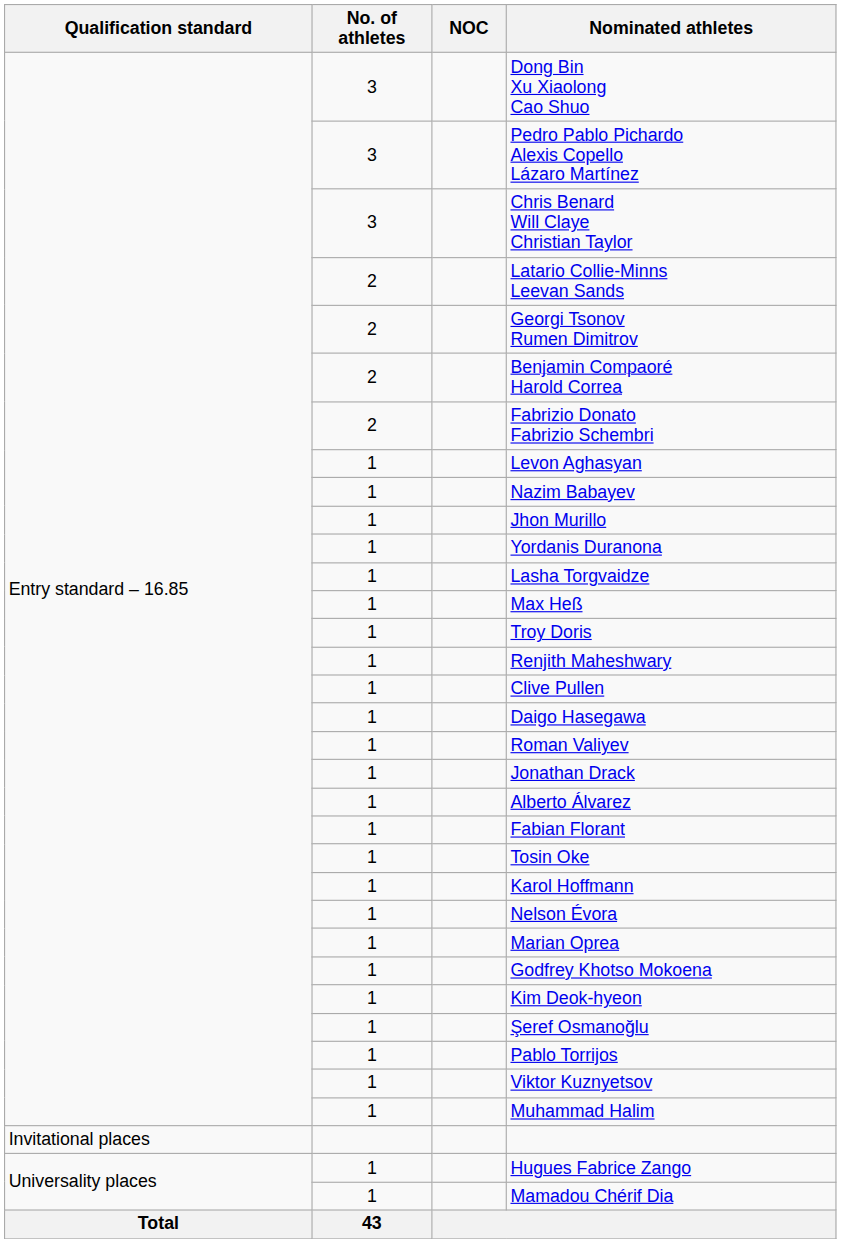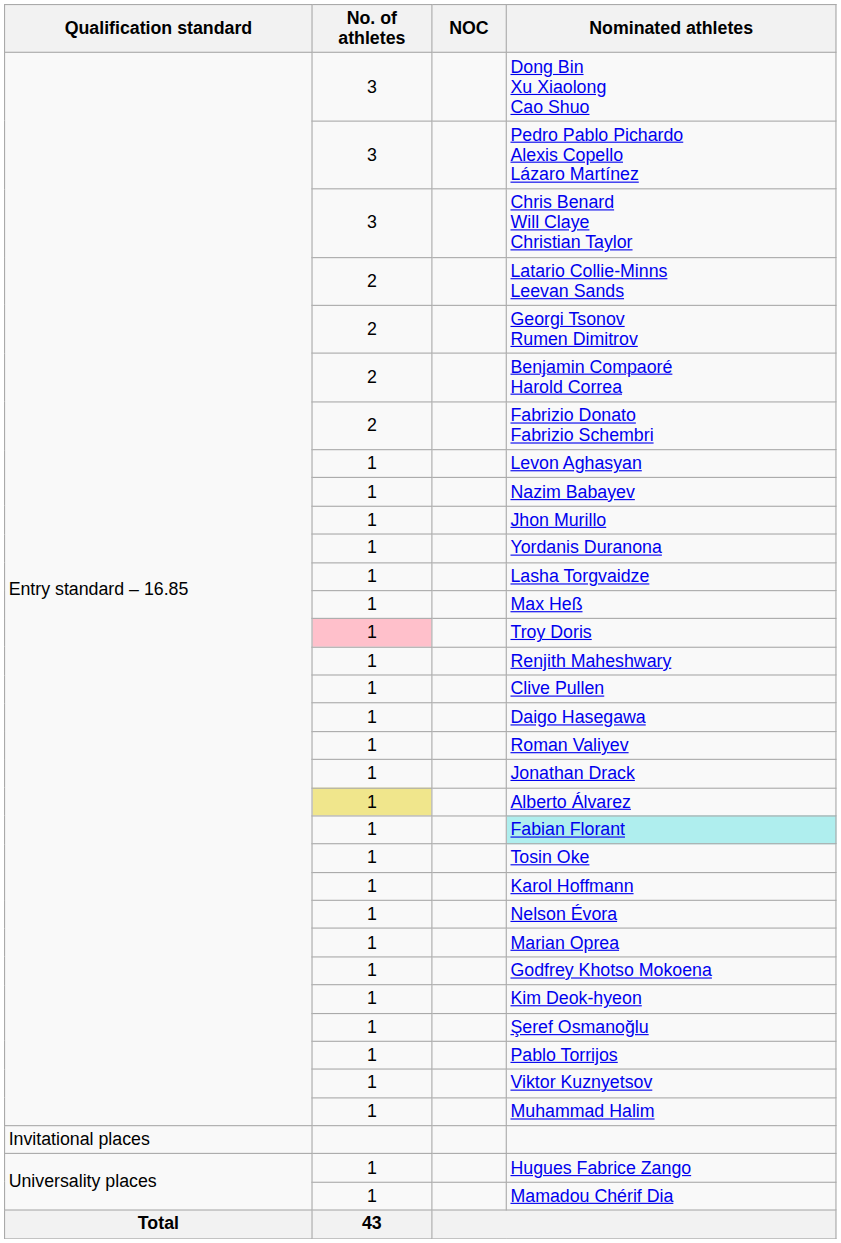(372, 632) no background -> (372, 632) pink background
(372, 801) no background -> (372, 801) khaki background
(568, 829) no background -> (568, 829) paleturquoise background
